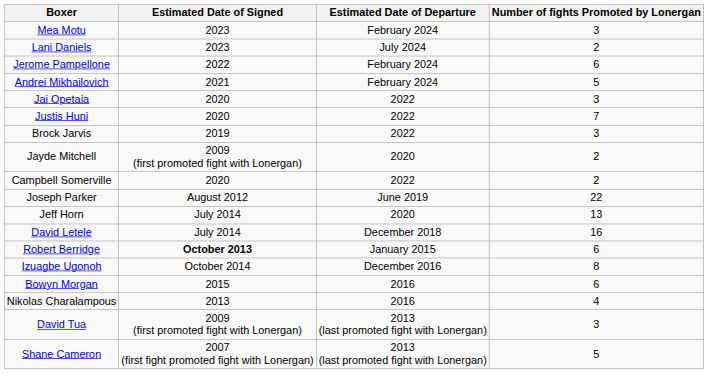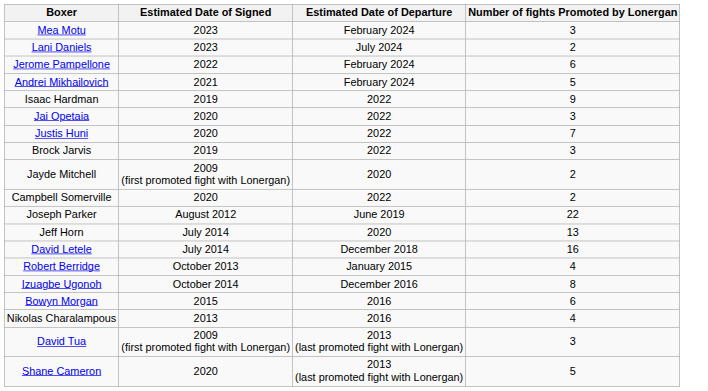+ row: (62, 99)
(217, 249) bold -> (206, 266) normal
(596, 249) 6 -> (573, 266) 4
(217, 354) 2007 (first fight promoted fight with Lonergan) -> (206, 371) 2020
